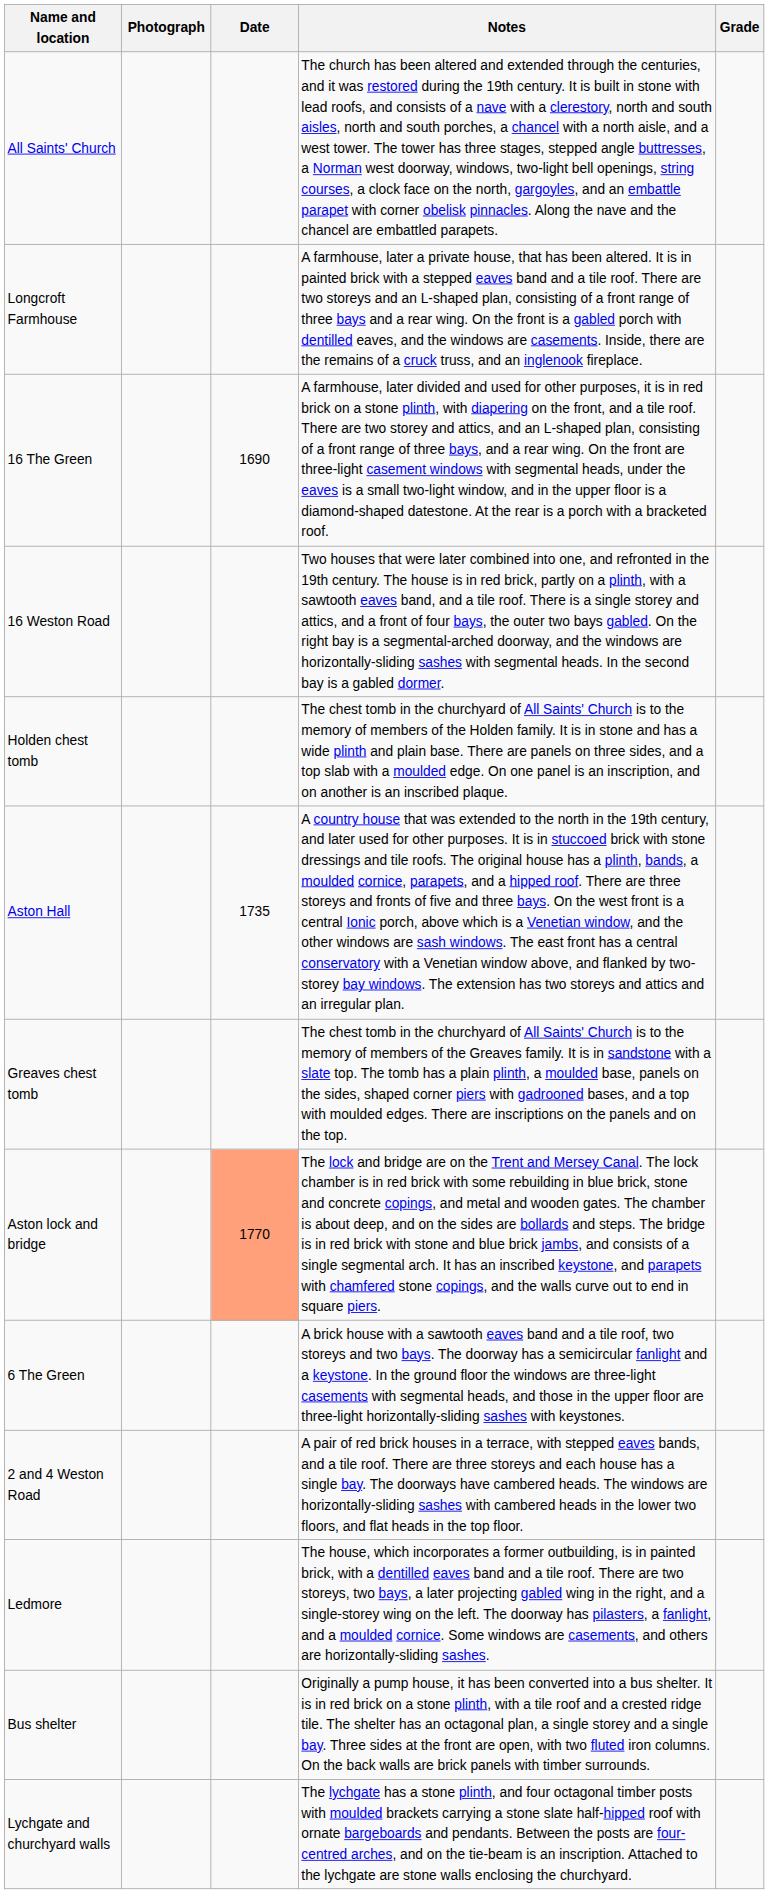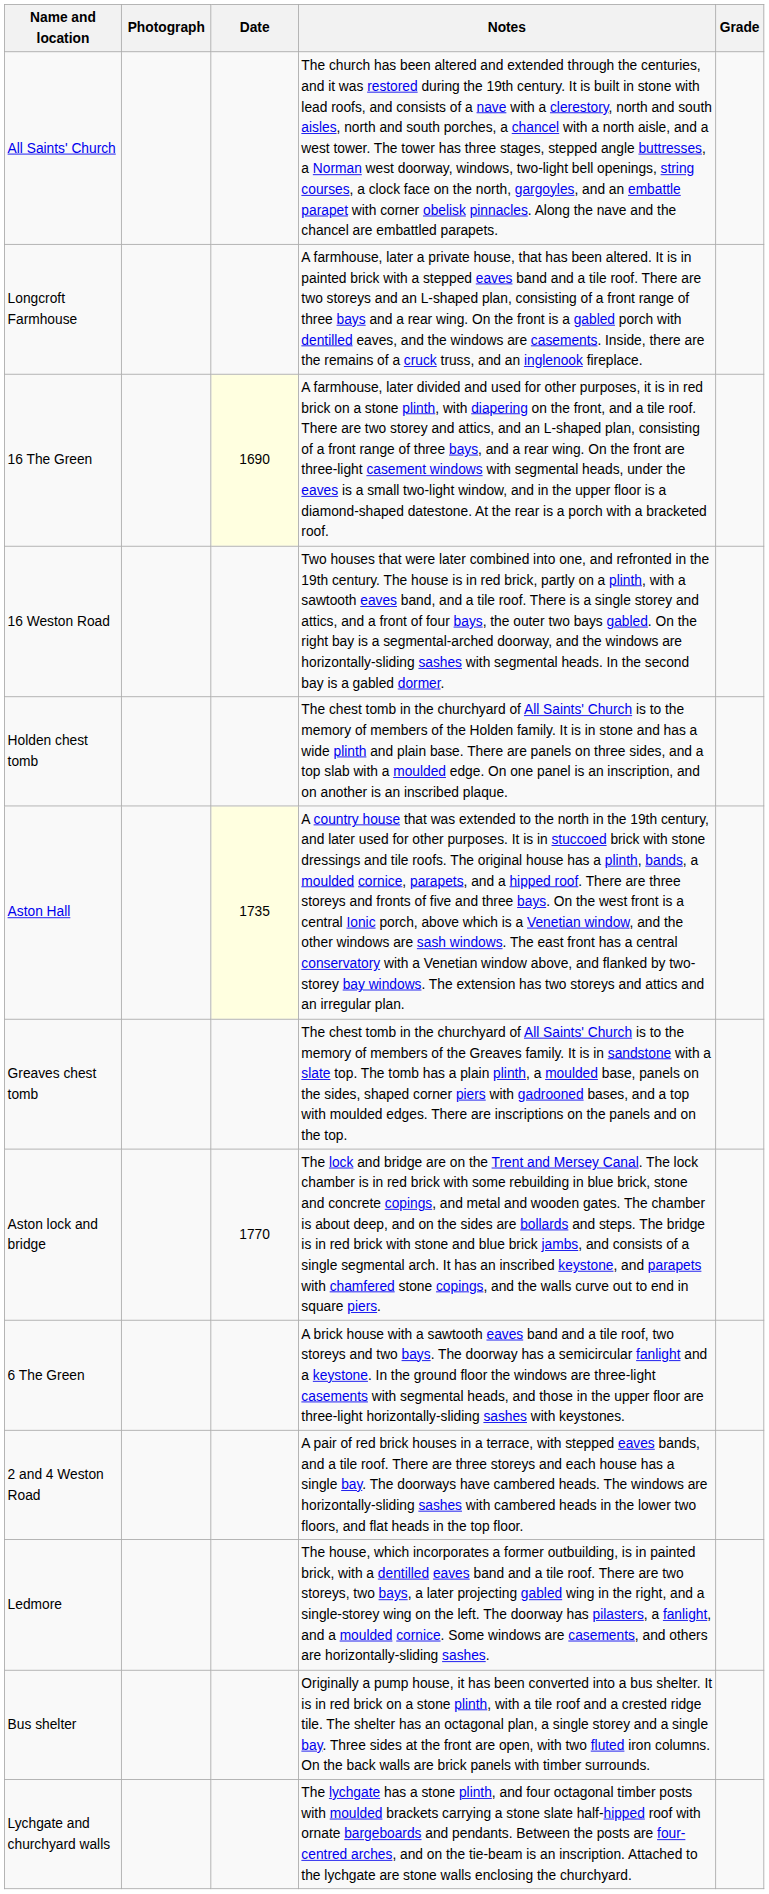(255, 460) no background -> (255, 460) lightyellow background
(255, 912) no background -> (255, 912) lightyellow background
(255, 1234) lightsalmon background -> (255, 1234) no background
